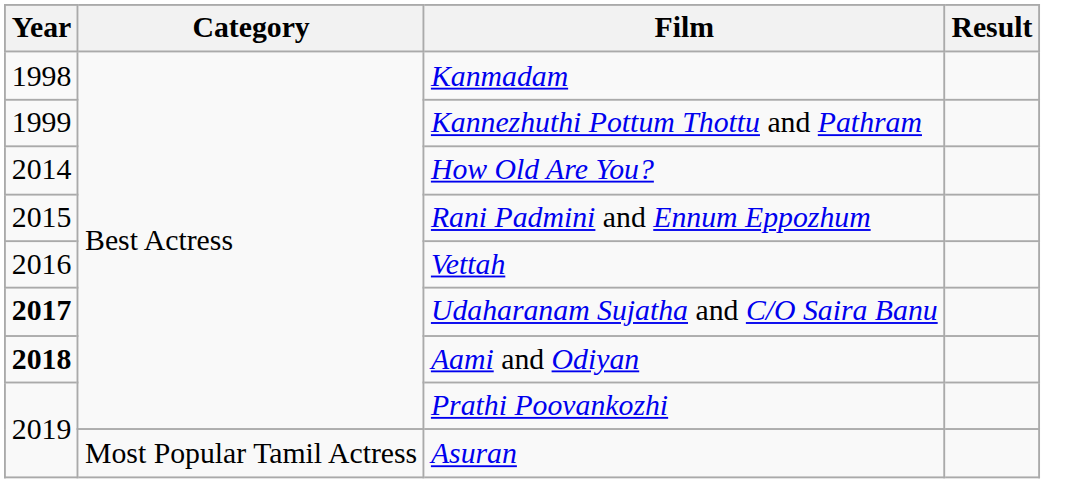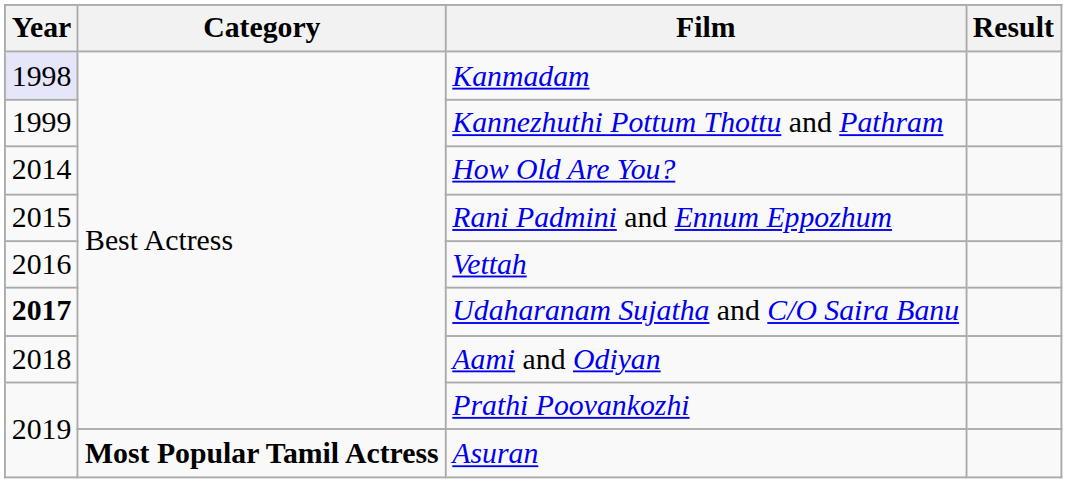(42, 75) no background -> (42, 75) lavender background
(42, 358) bold -> (42, 358) normal
(251, 452) normal -> (262, 452) bold
